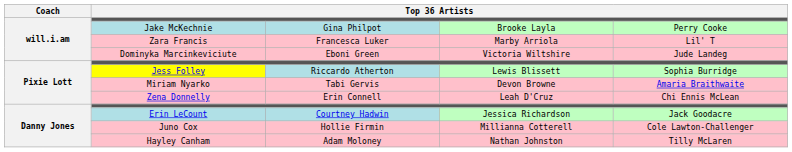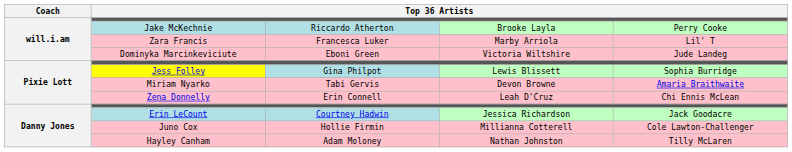(352, 28) Gina Philpot -> (352, 28) Riccardo Atherton
(352, 71) Riccardo Atherton -> (352, 71) Gina Philpot
